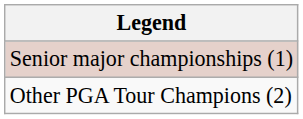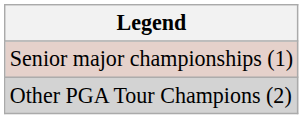(151, 95) no background -> (151, 95) lightgrey background
